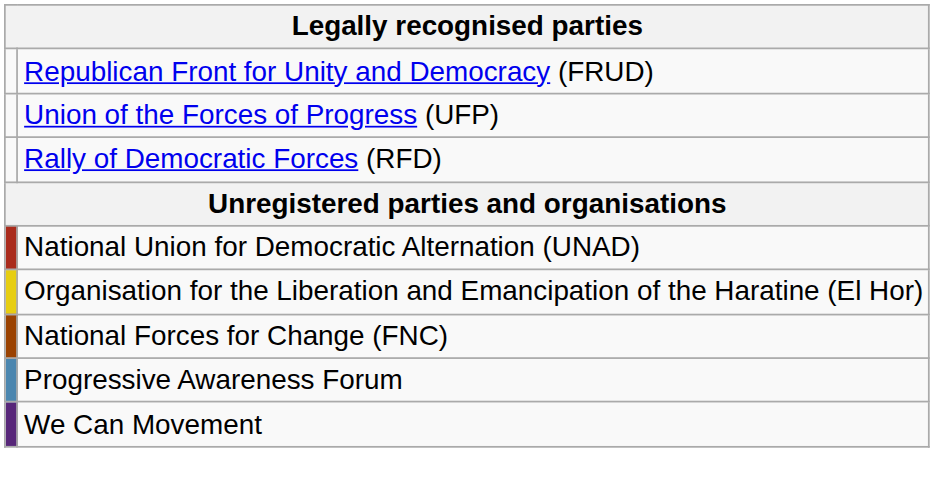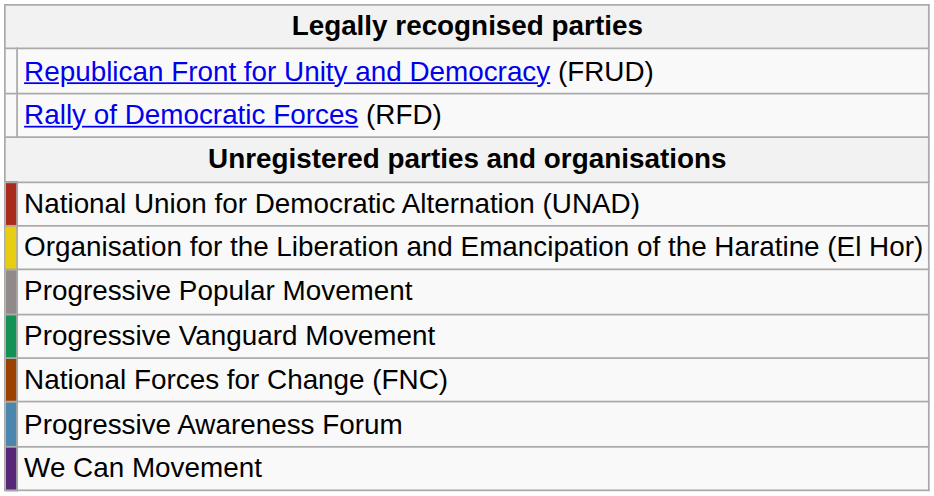- row: (262, 114)
+ row: (218, 291)
+ row: (230, 335)
